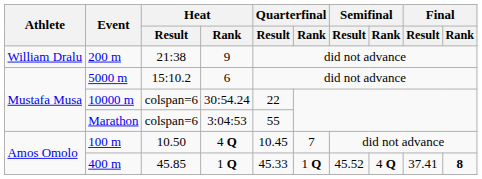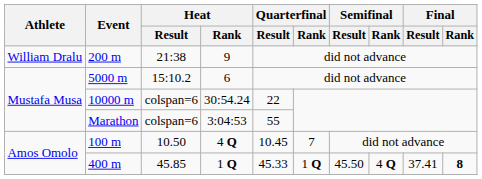(349, 164) 45.52 -> (349, 164) 45.50
